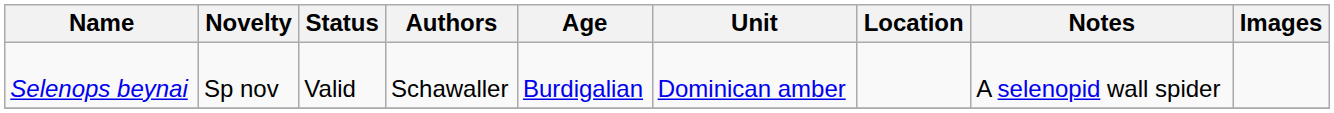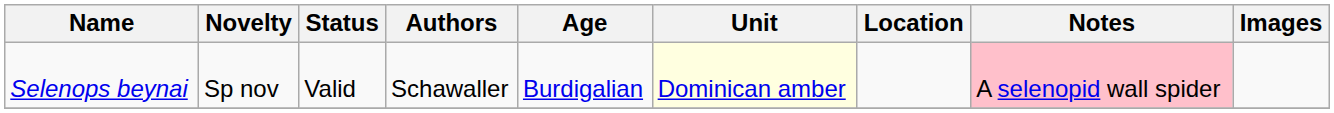(752, 88) no background -> (752, 88) lightyellow background
(1098, 88) no background -> (1098, 88) pink background
